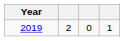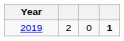(110, 28) normal -> (110, 28) bold
